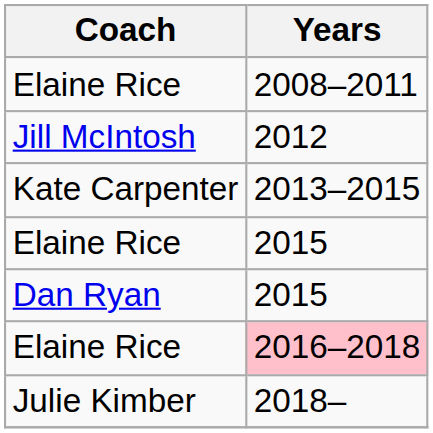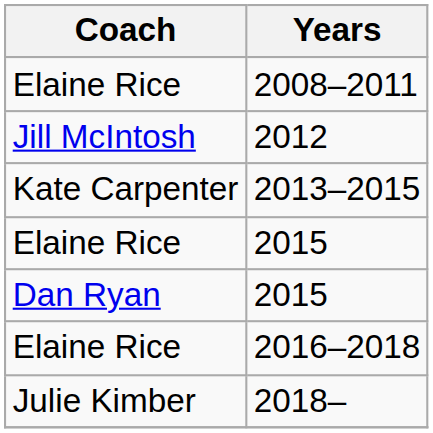(337, 347) pink background -> (337, 347) no background
